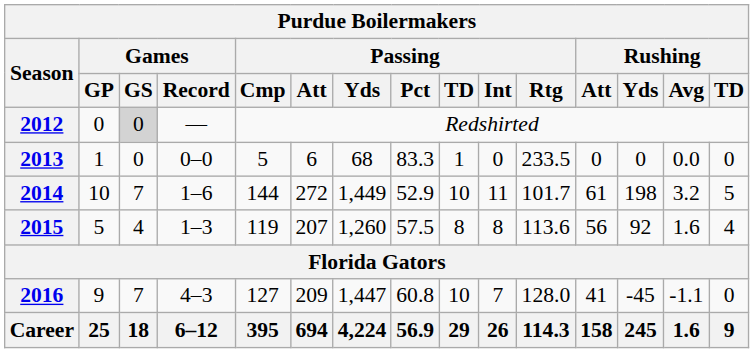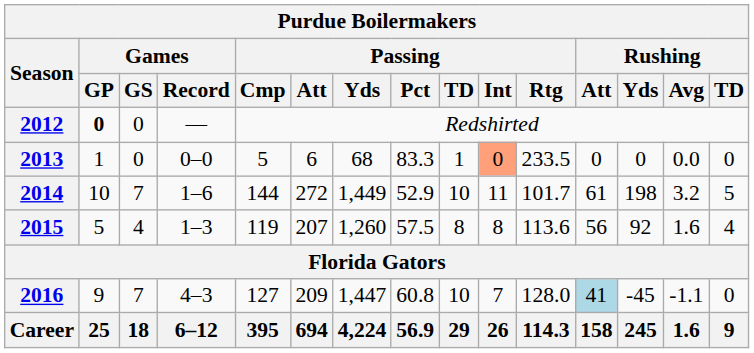(99, 124) normal -> (99, 124) bold
(138, 124) lightgrey background -> (138, 124) no background
(498, 158) no background -> (498, 158) lightsalmon background
(596, 295) no background -> (596, 295) lightblue background
